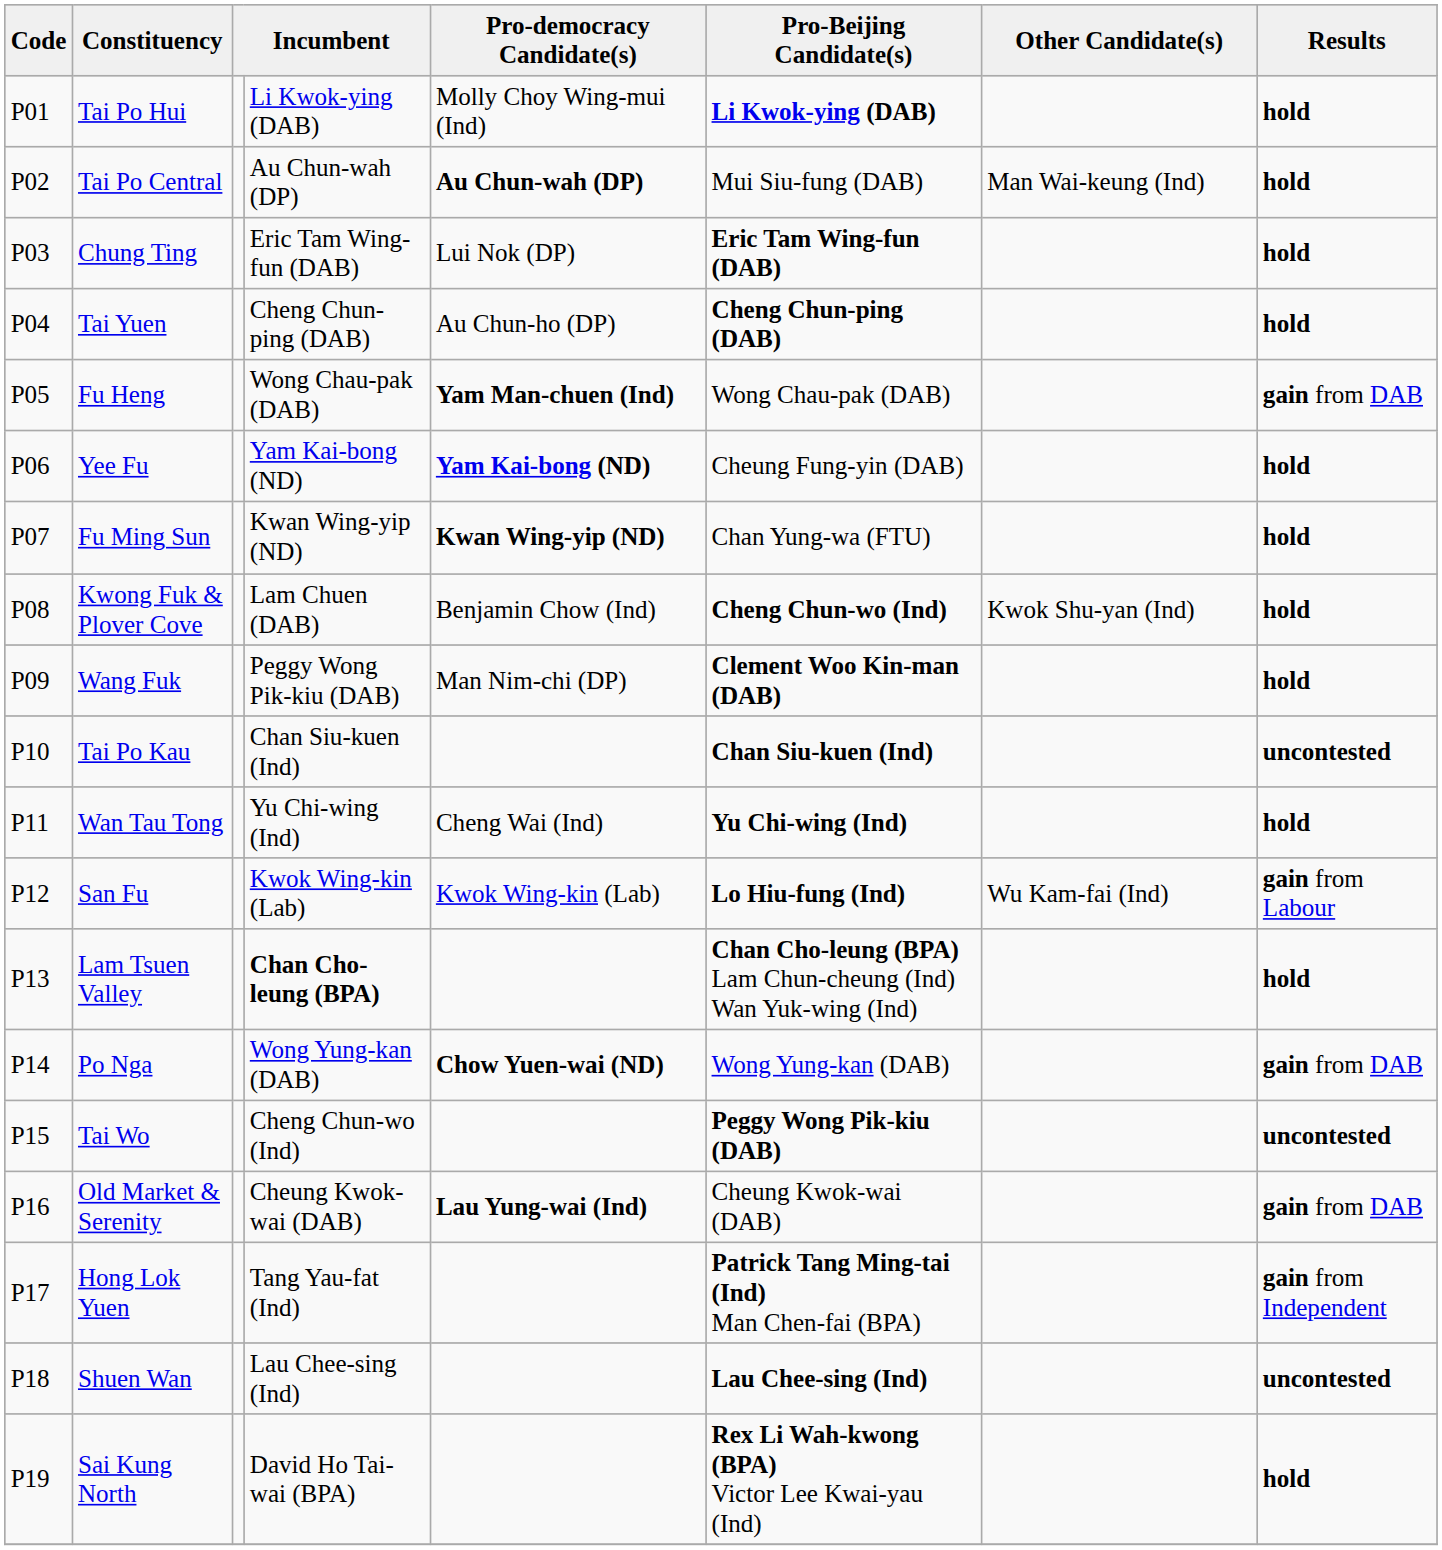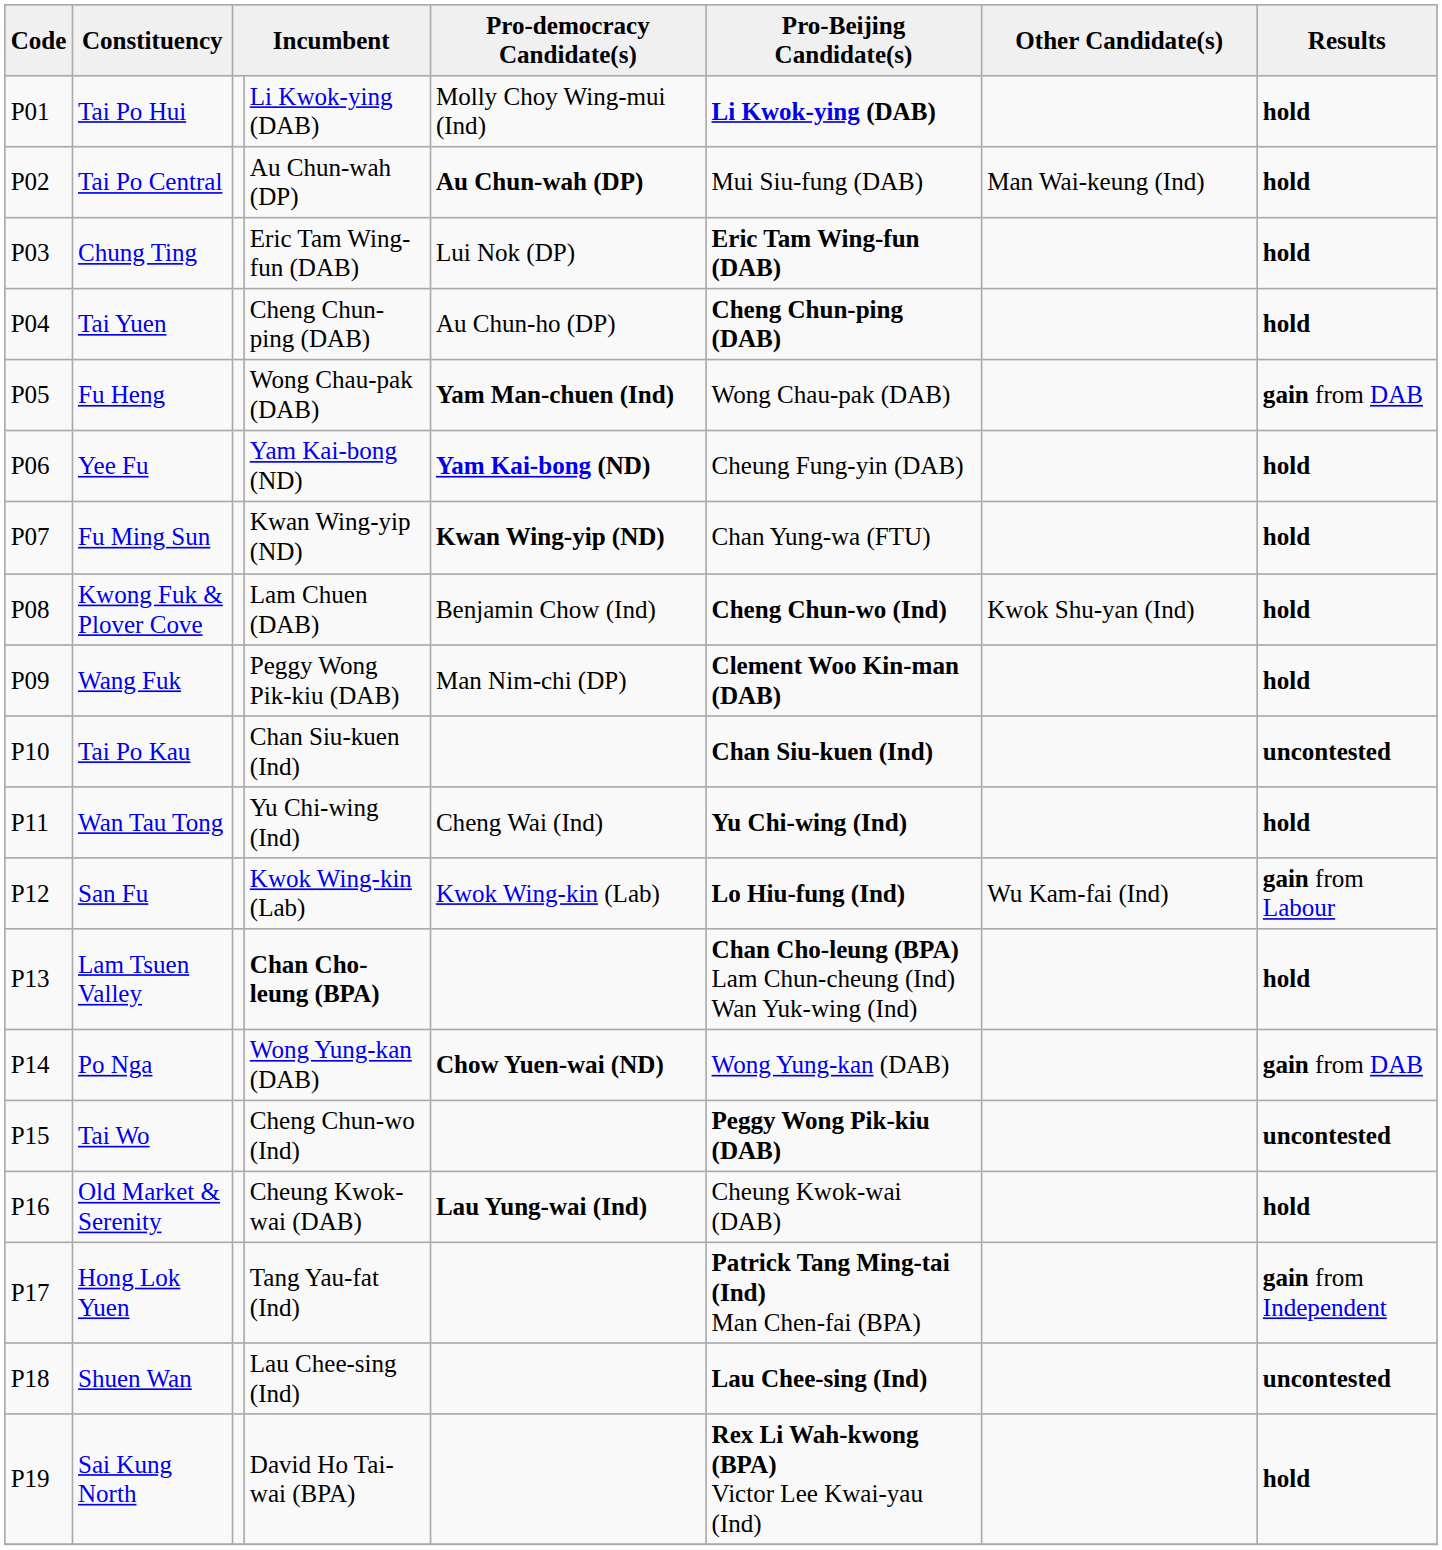(1343, 1206) gain from DAB -> (1287, 1206) hold
